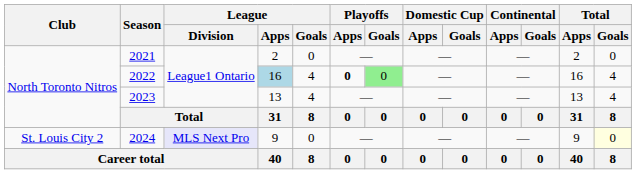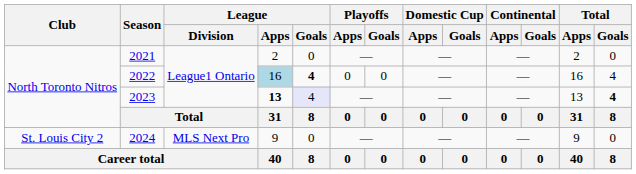(311, 76) normal -> (311, 76) bold
(348, 76) bold -> (348, 76) normal
(384, 76) lightgreen background -> (384, 76) no background
(275, 96) normal -> (275, 96) bold
(311, 96) no background -> (311, 96) lavender background
(613, 96) normal -> (613, 96) bold
(211, 138) lavender background -> (211, 138) no background
(613, 138) lightyellow background -> (613, 138) no background
